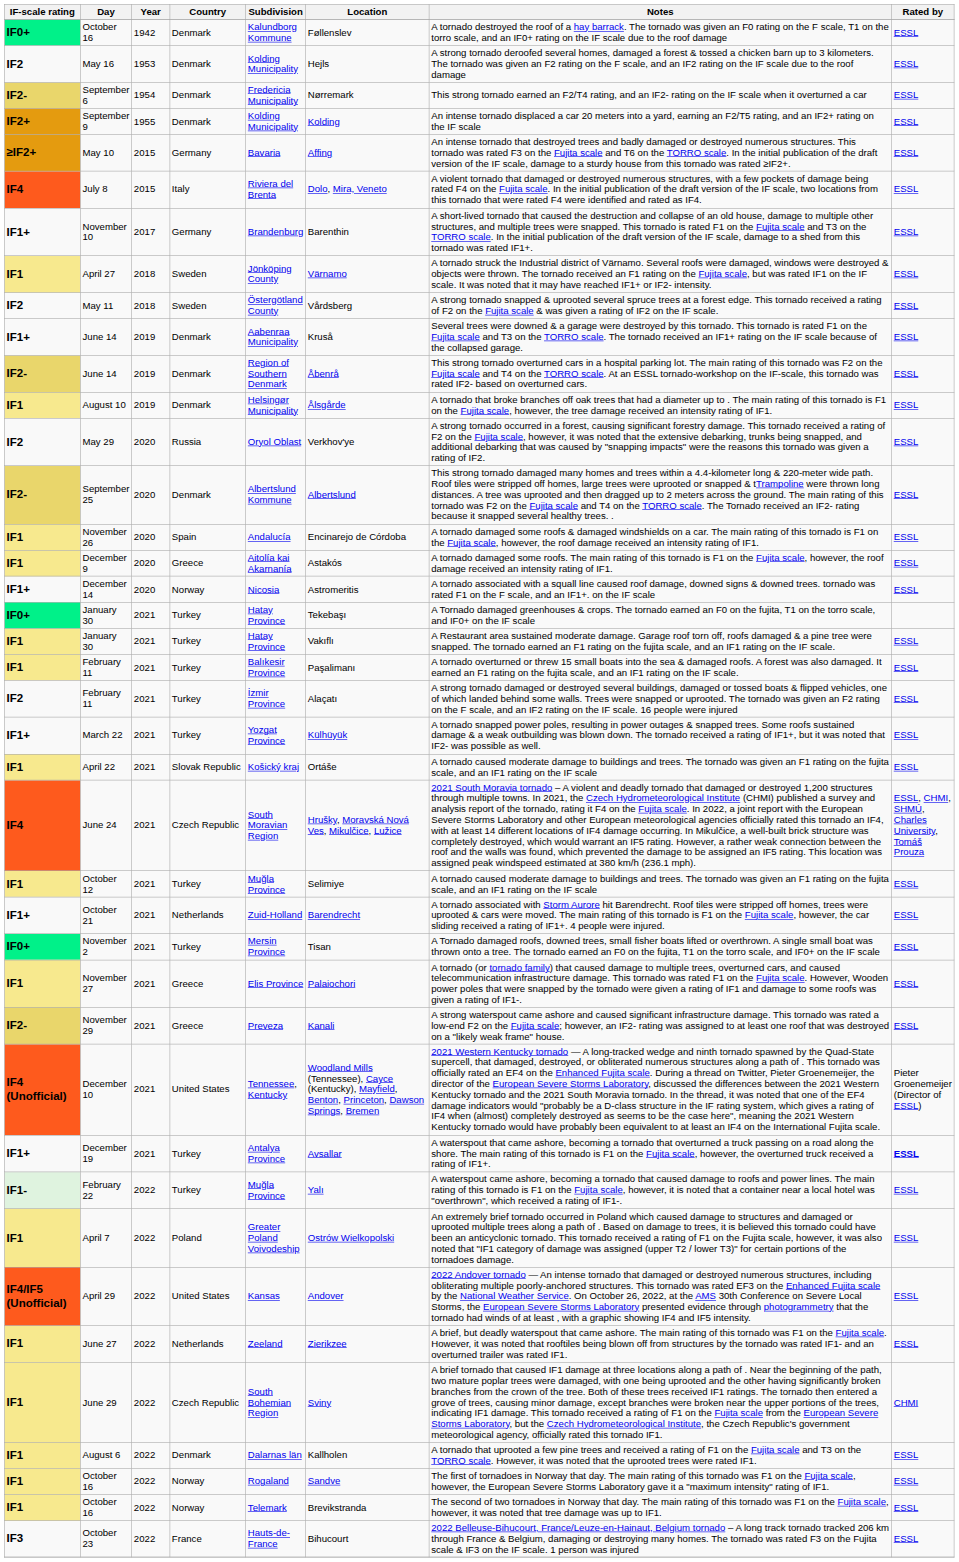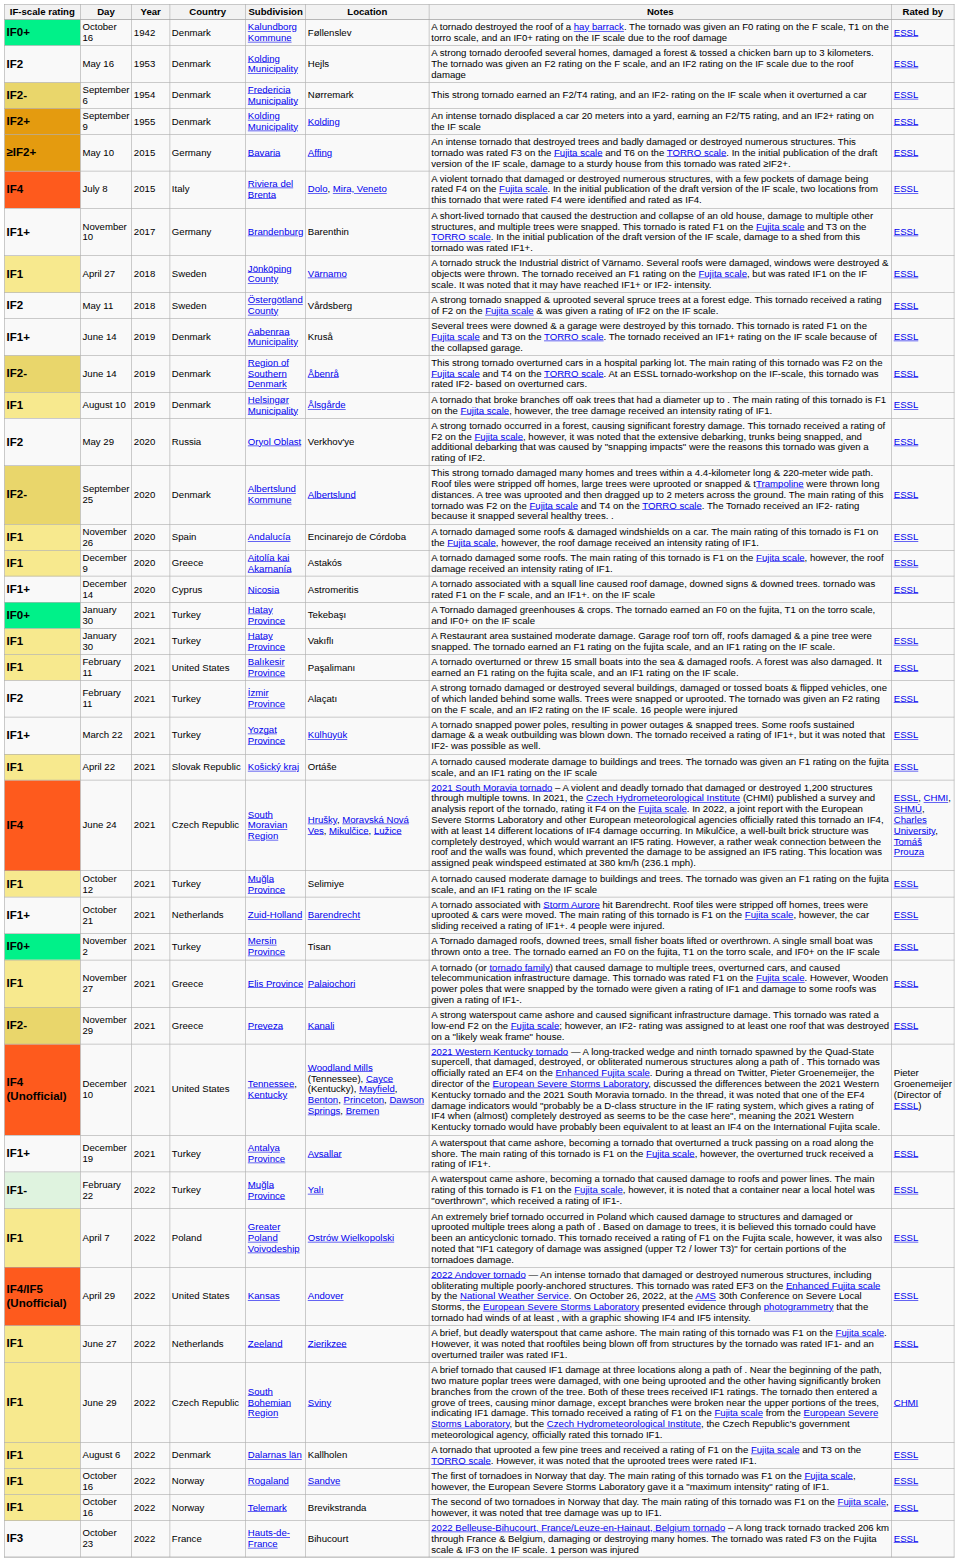(188, 589) Norway -> (187, 589) Cyprus
(186, 667) Turkey -> (201, 667) United States
(906, 1153) bold -> (906, 1153) normal
